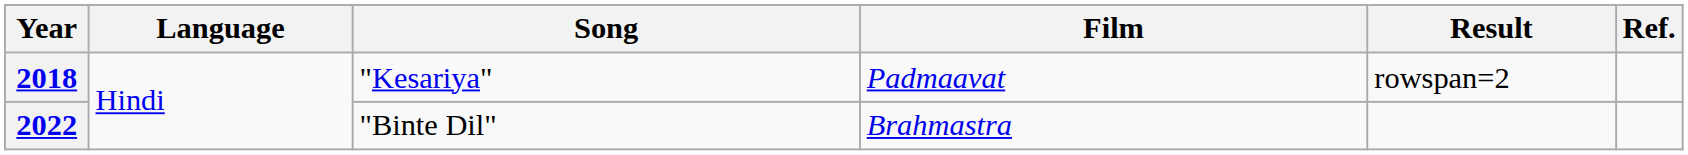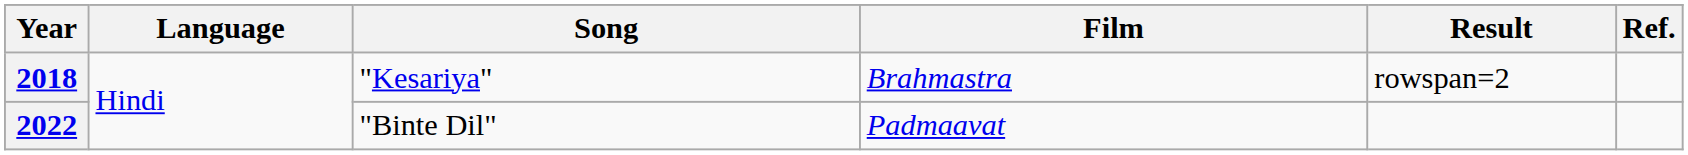(936, 76) Padmaavat -> (939, 76) Brahmastra
(939, 125) Brahmastra -> (936, 125) Padmaavat
